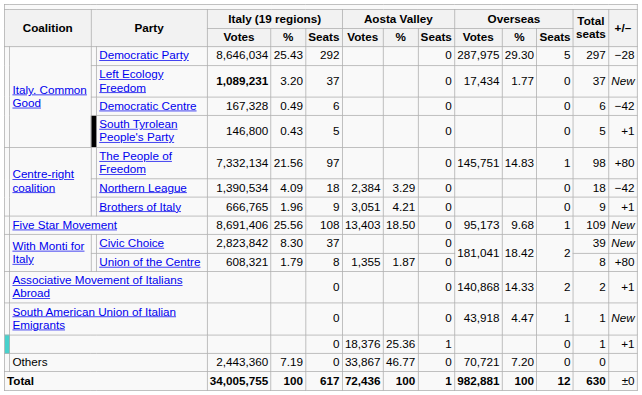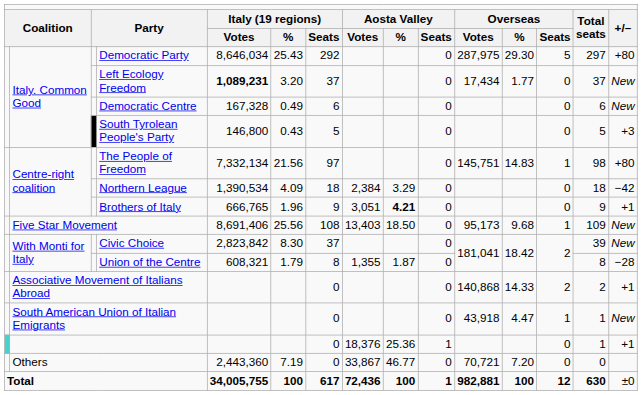(625, 56) −28 -> (625, 56) +80
(625, 106) −42 -> (623, 106) New
(628, 131) +1 -> (628, 131) +3
(404, 206) normal -> (404, 206) bold
(625, 262) +80 -> (625, 262) −28
